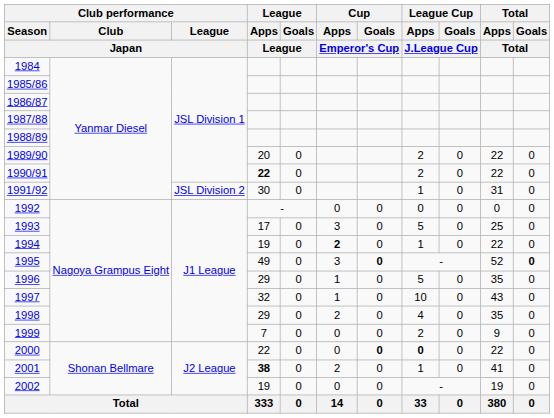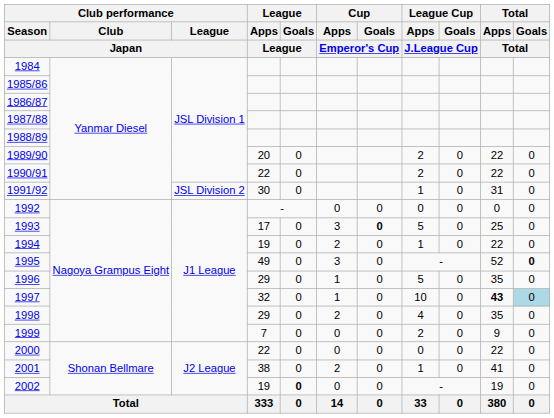(264, 173) bold -> (264, 173) normal
(380, 226) normal -> (380, 226) bold
(337, 244) bold -> (337, 244) normal
(380, 262) bold -> (380, 262) normal
(497, 297) normal -> (497, 297) bold
(532, 297) no background -> (532, 297) lightblue background
(380, 350) bold -> (380, 350) normal
(420, 350) bold -> (420, 350) normal
(264, 368) bold -> (264, 368) normal
(299, 386) normal -> (299, 386) bold
